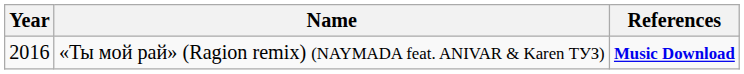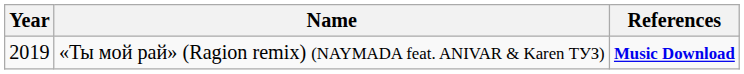(29, 52) 2016 -> (29, 52) 2019
